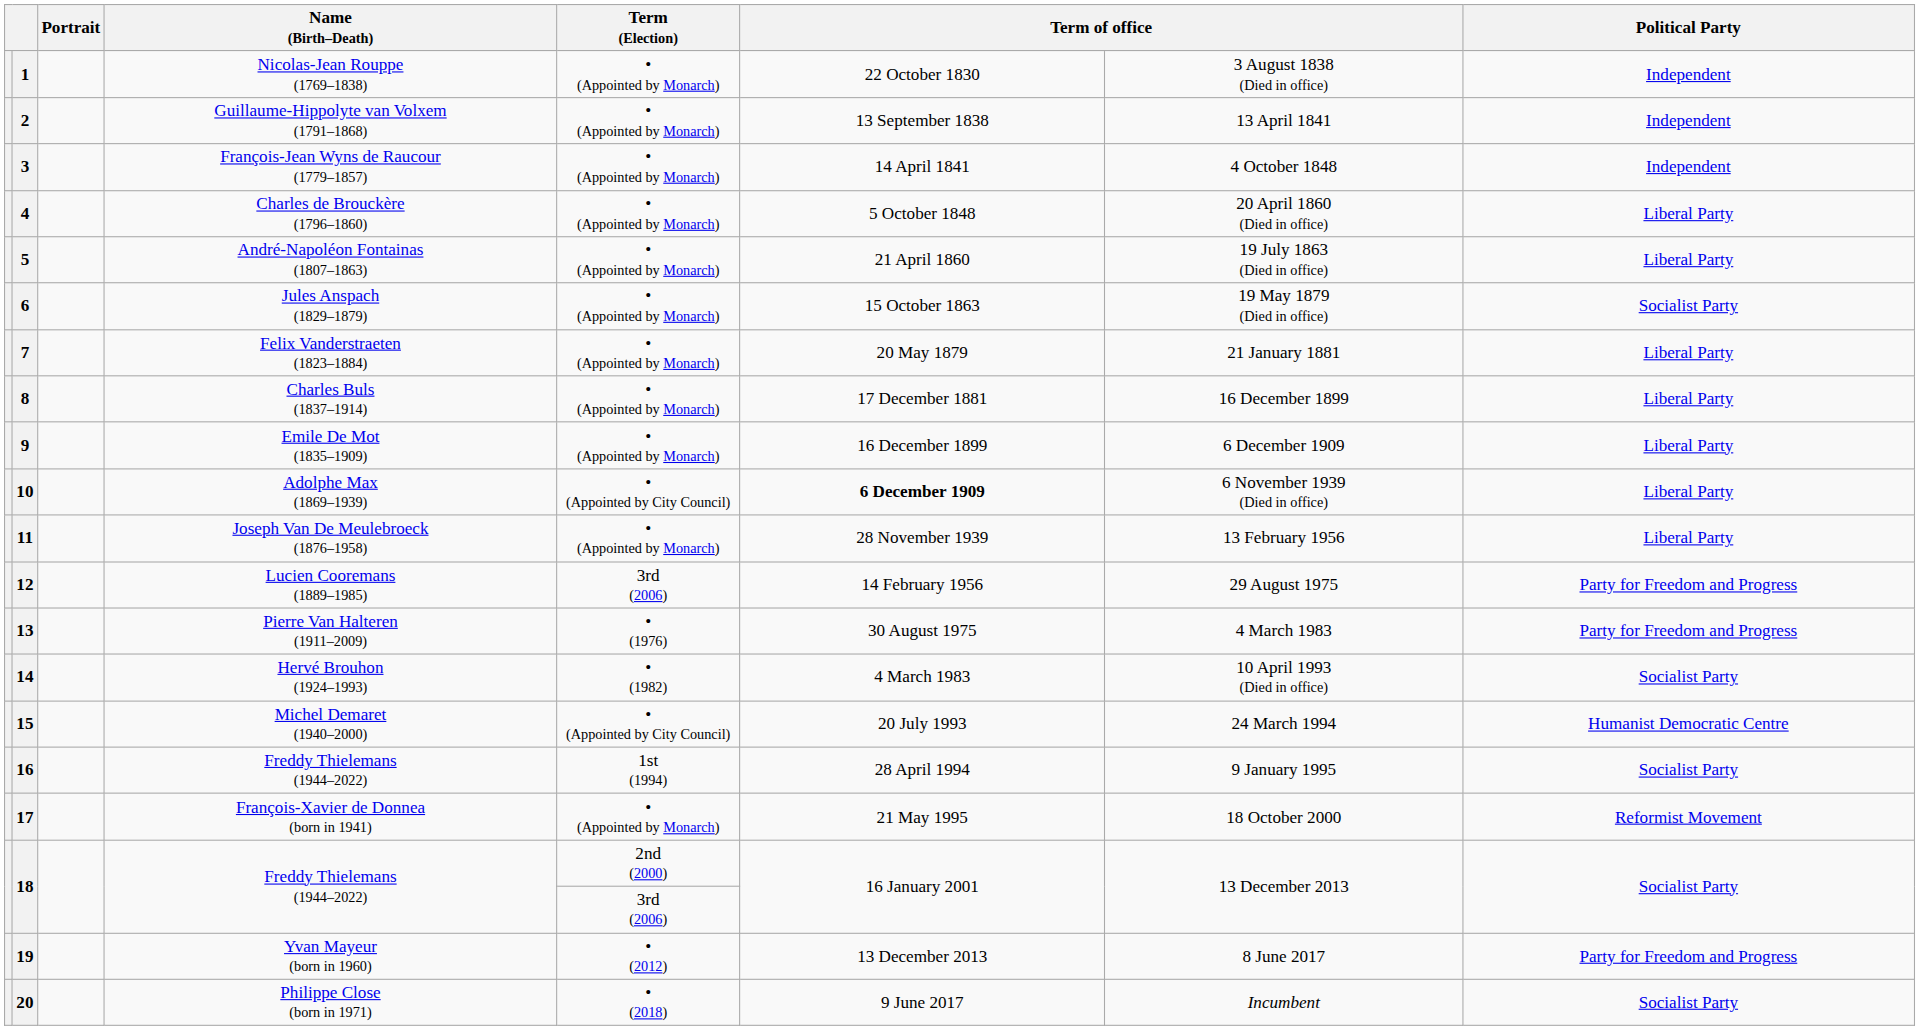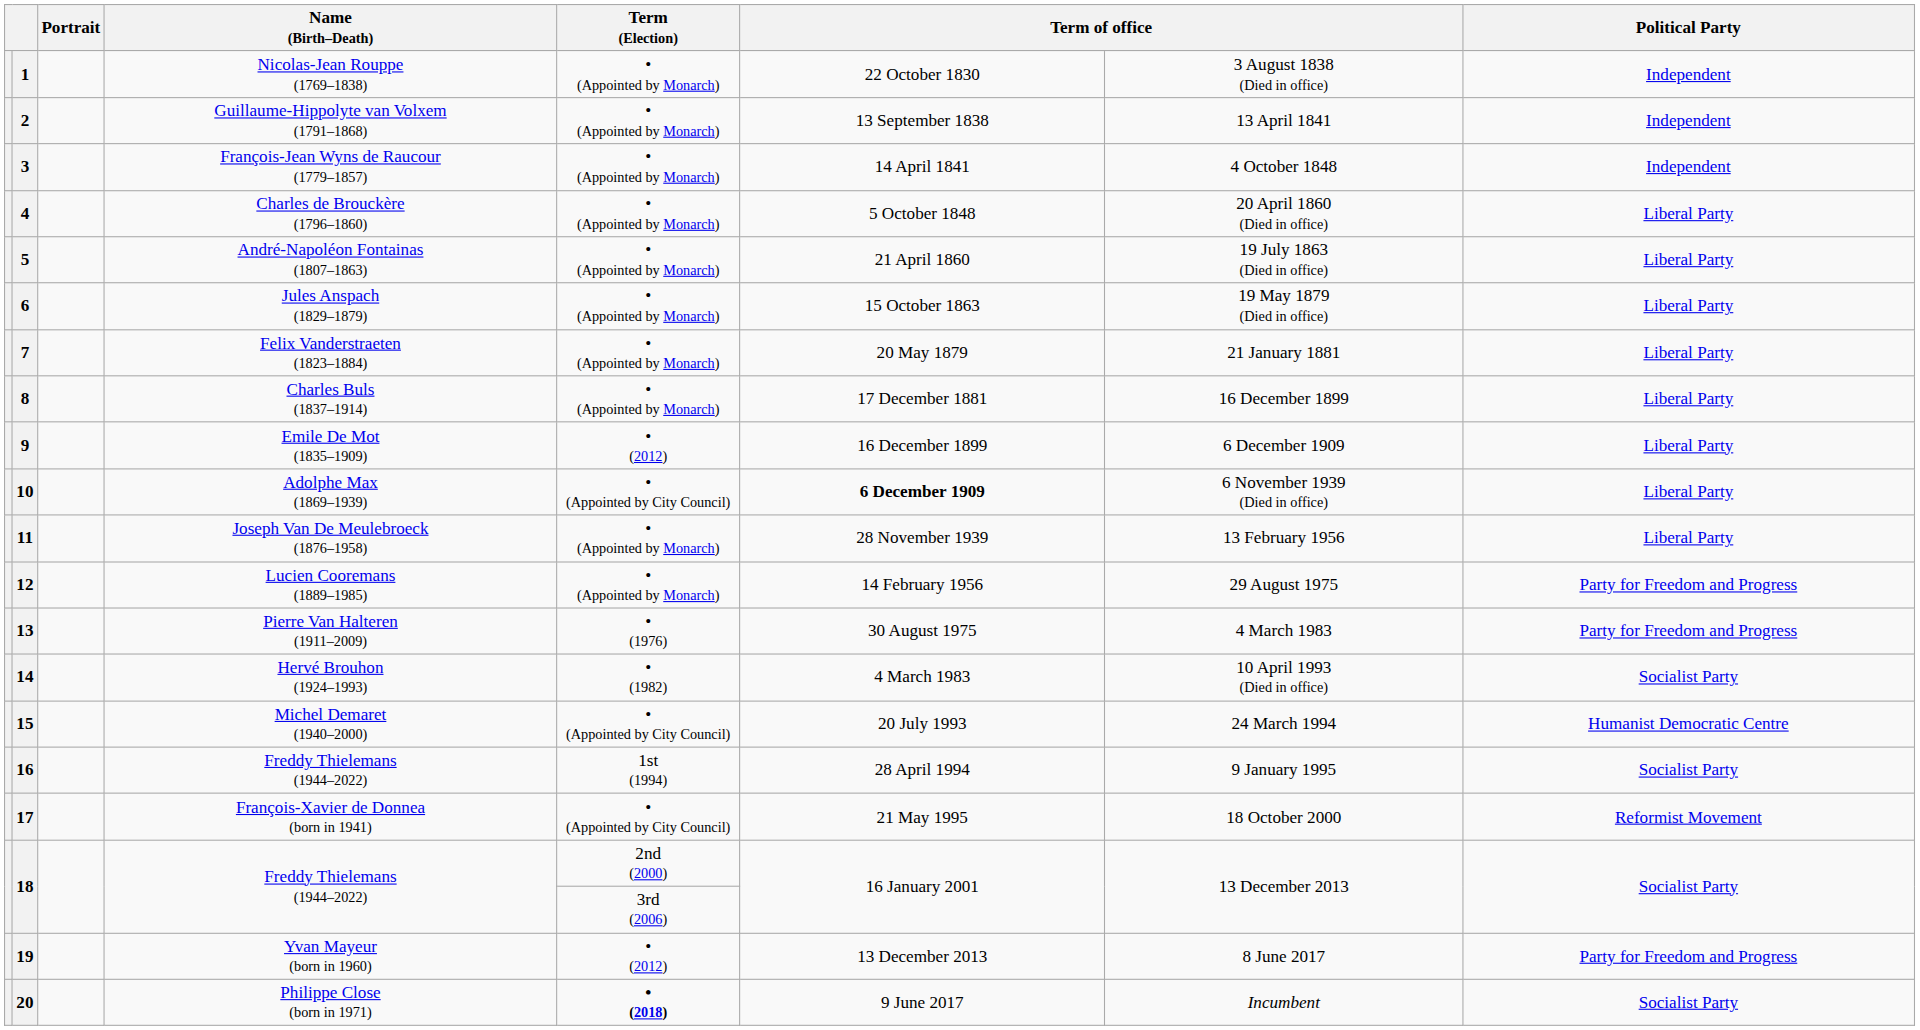(1688, 306) Socialist Party -> (1688, 306) Liberal Party
(648, 445) • (Appointed by Monarch) -> (648, 445) • (2012)
(648, 584) 3rd (2006) -> (648, 584) • (Appointed by Monarch)
(648, 816) • (Appointed by Monarch) -> (648, 816) • (Appointed by City Council)
(648, 1002) normal -> (648, 1002) bold
